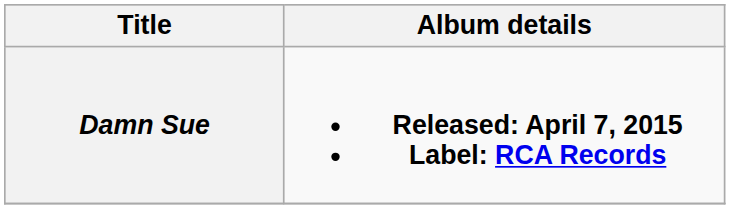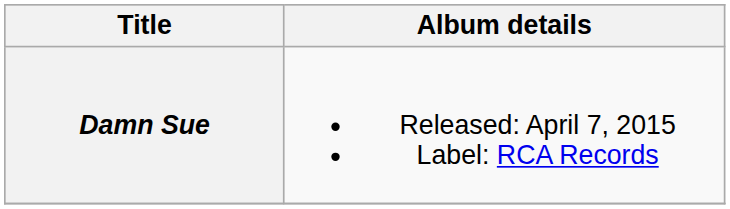(504, 140) bold -> (504, 140) normal
